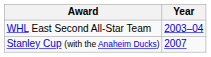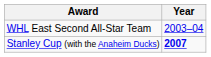(175, 44) normal -> (175, 44) bold
